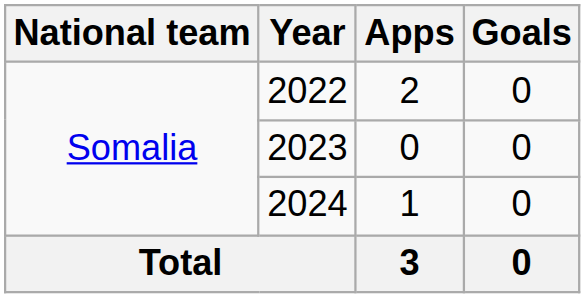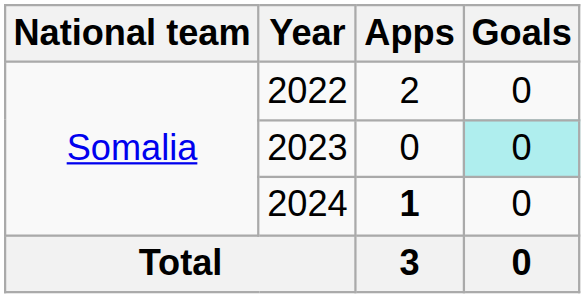(522, 147) no background -> (522, 147) paleturquoise background
(410, 205) normal -> (410, 205) bold
